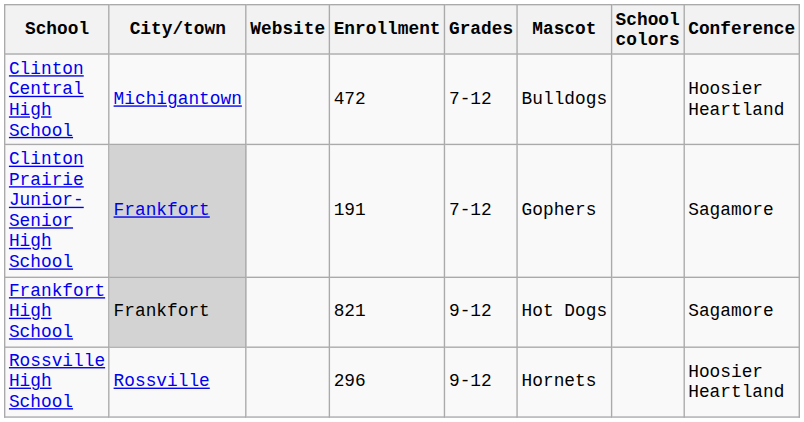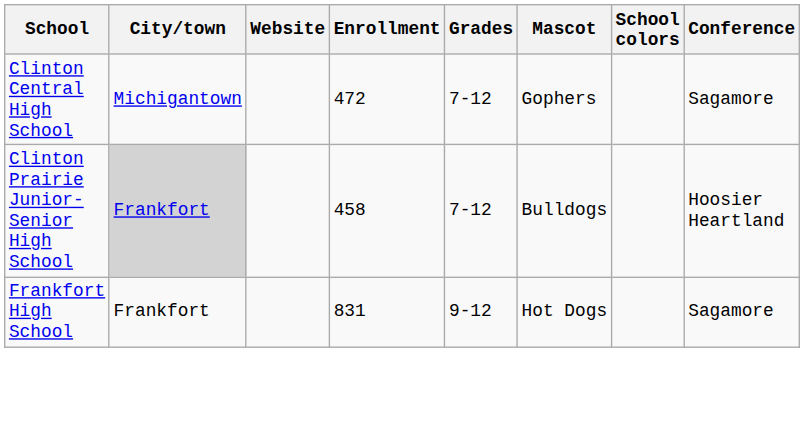(564, 100) Bulldogs -> (559, 100) Gophers
(736, 100) Hoosier Heartland -> (731, 100) Sagamore
(350, 211) 191 -> (350, 211) 458
(559, 211) Gophers -> (564, 211) Bulldogs
(731, 211) Sagamore -> (736, 211) Hoosier Heartland
(162, 312) lightgrey background -> (162, 312) no background
(350, 312) 821 -> (350, 312) 831
- row: (57, 382)
